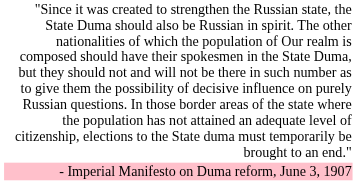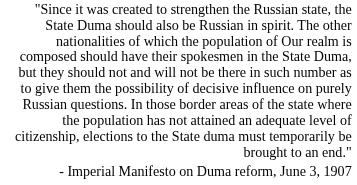(205, 171) pink background -> (205, 171) no background
